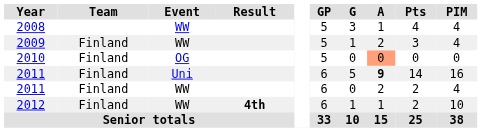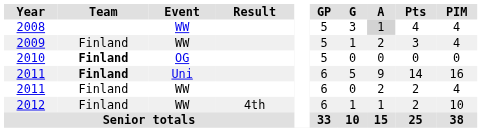(381, 27) no background -> (381, 27) lightgrey background
(103, 58) normal -> (103, 58) bold
(381, 58) lightsalmon background -> (381, 58) no background
(103, 74) normal -> (103, 74) bold
(381, 74) bold -> (381, 74) normal
(255, 105) bold -> (255, 105) normal
